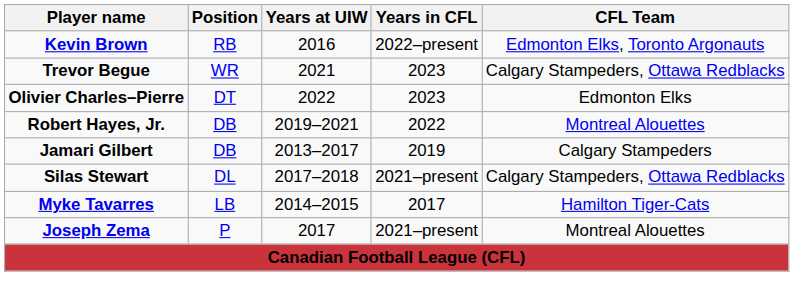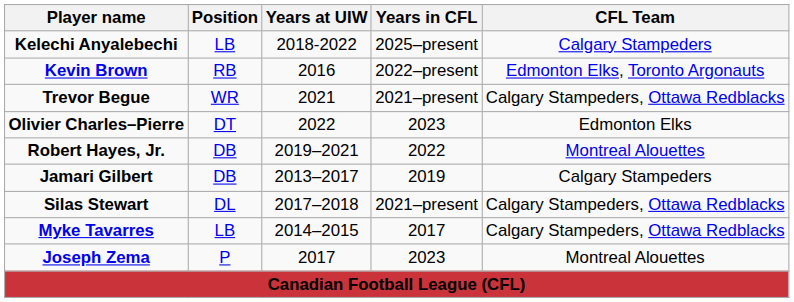+ row: (96, 44)
(427, 71) 2023 -> (427, 97) 2021–present
(635, 204) Hamilton Tiger-Cats -> (635, 230) Calgary Stampeders, Ottawa Redblacks
(427, 230) 2021–present -> (427, 257) 2023
